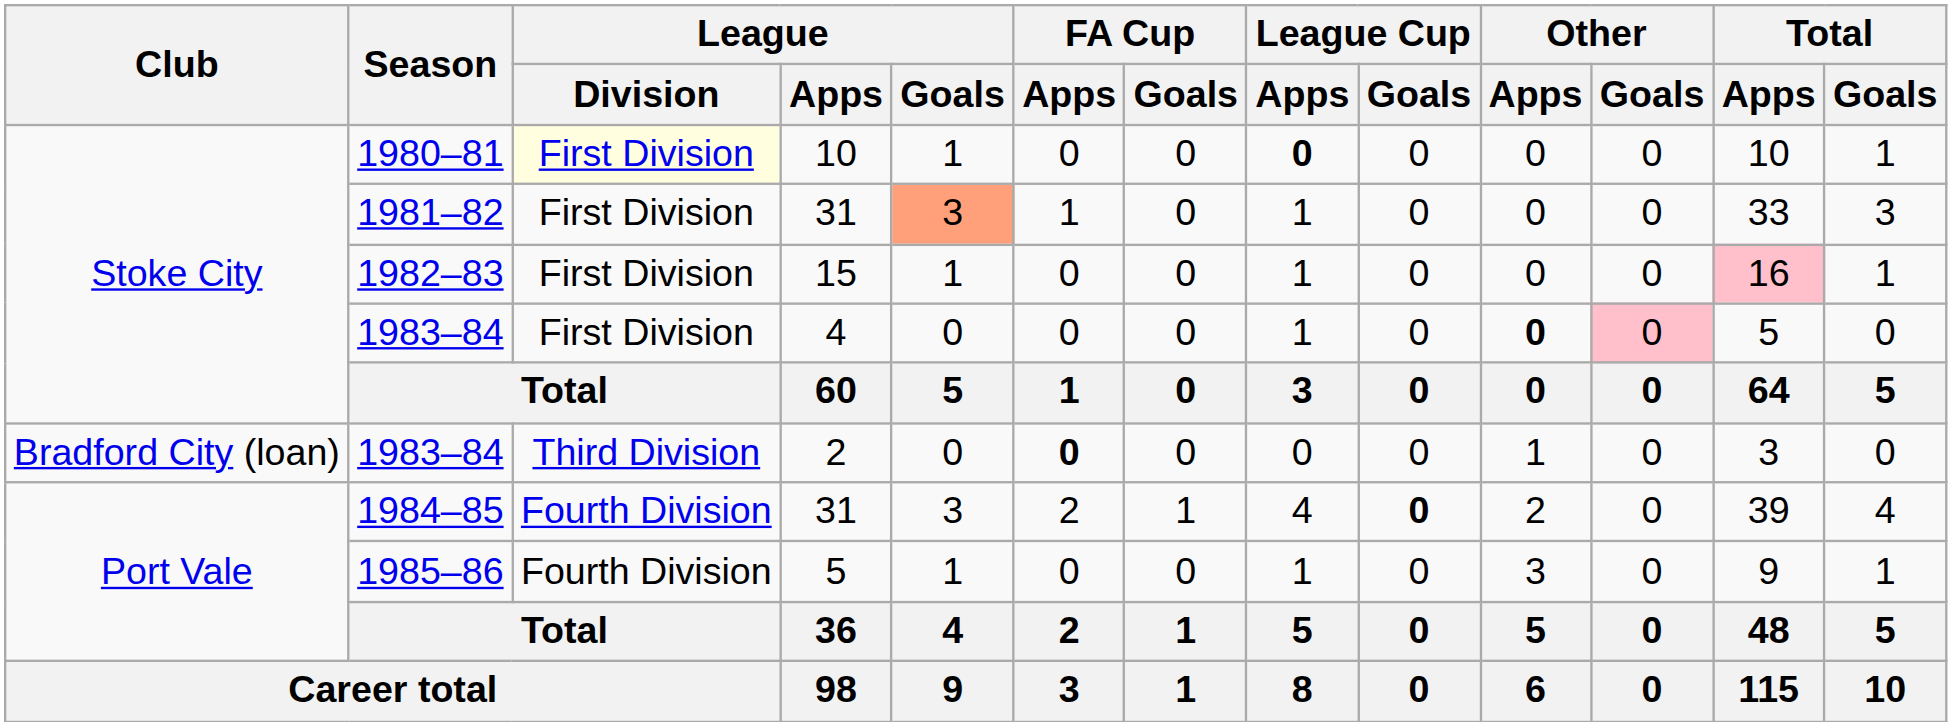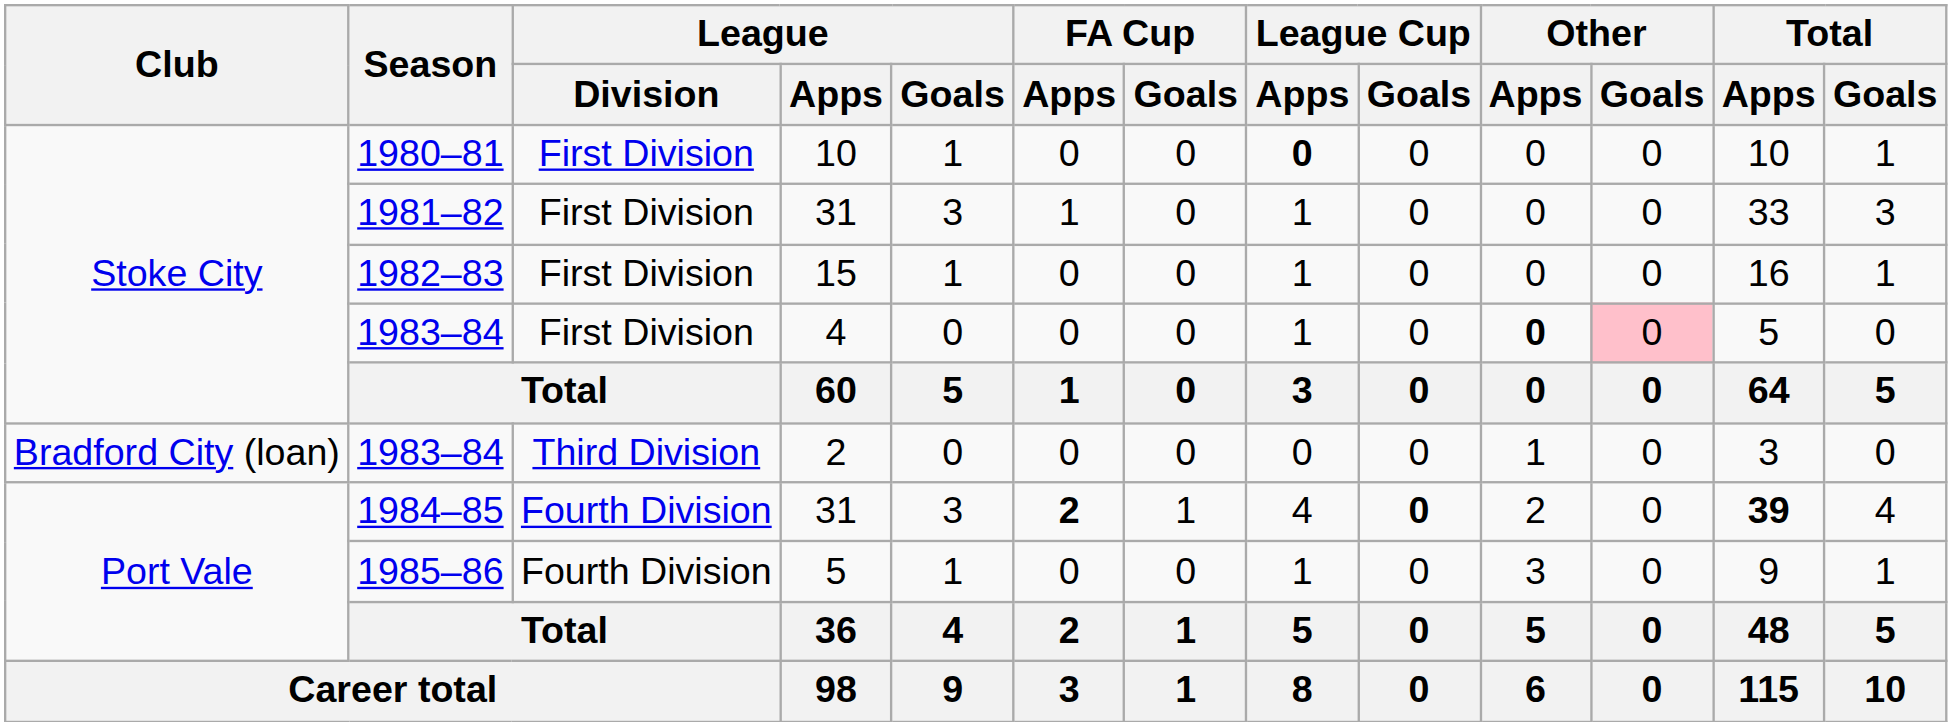(646, 153) lightyellow background -> (646, 153) no background
(953, 213) lightsalmon background -> (953, 213) no background
(1769, 272) pink background -> (1769, 272) no background
(1069, 451) bold -> (1069, 451) normal
(1069, 511) normal -> (1069, 511) bold
(1769, 511) normal -> (1769, 511) bold
